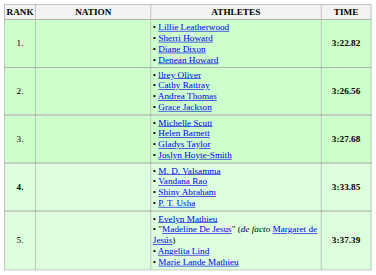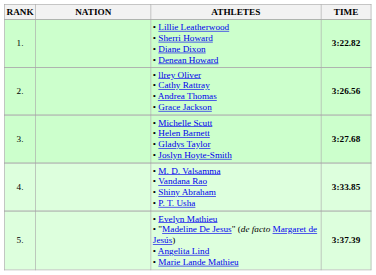(20, 187) bold -> (20, 187) normal
